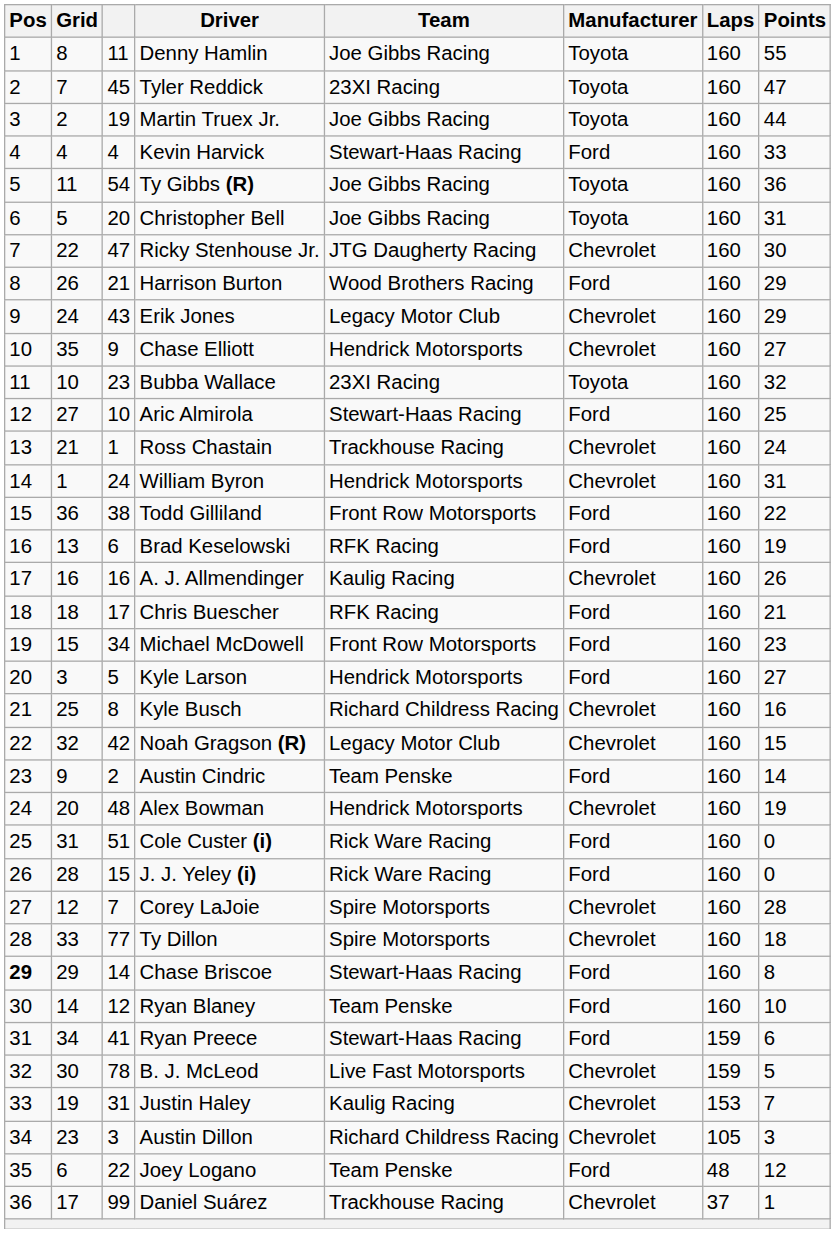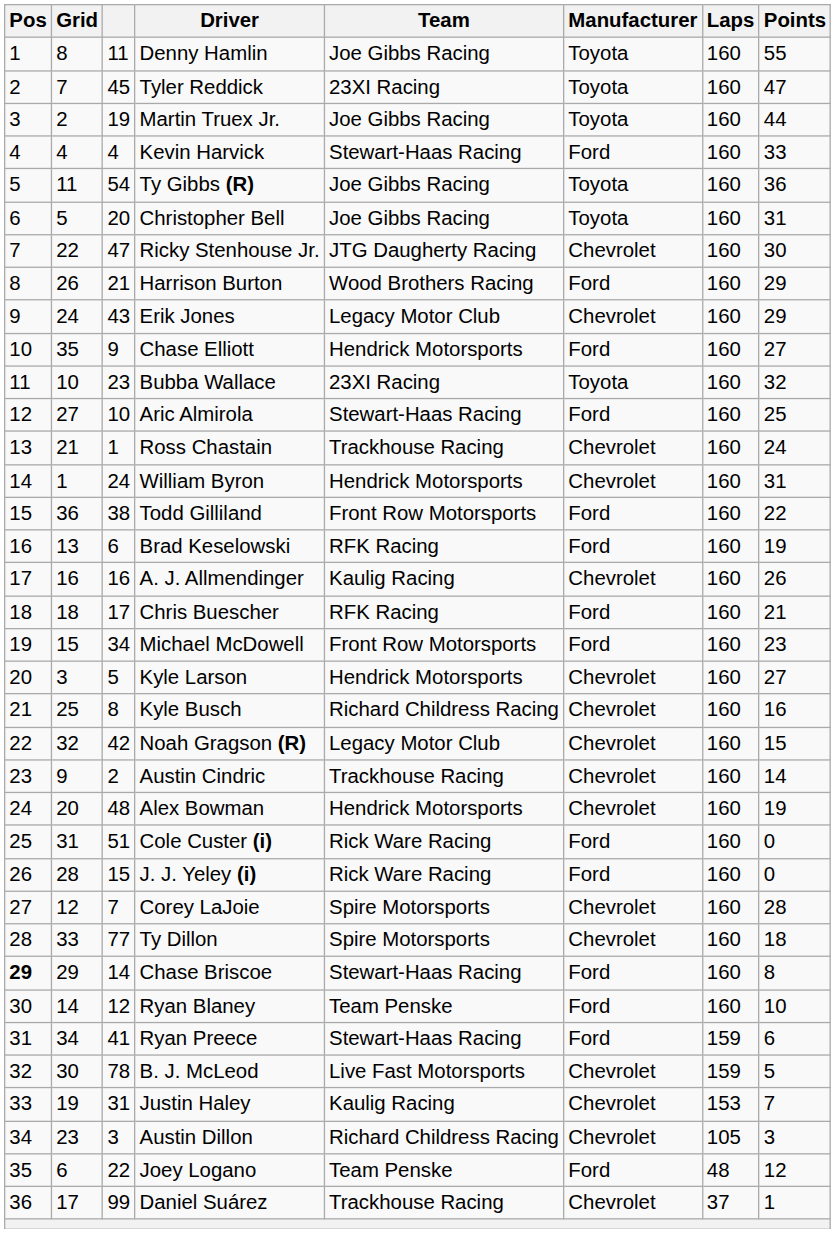(612, 348) Chevrolet -> (589, 348) Ford
(589, 677) Ford -> (612, 677) Chevrolet
(391, 775) Team Penske -> (416, 775) Trackhouse Racing
(589, 775) Ford -> (612, 775) Chevrolet
